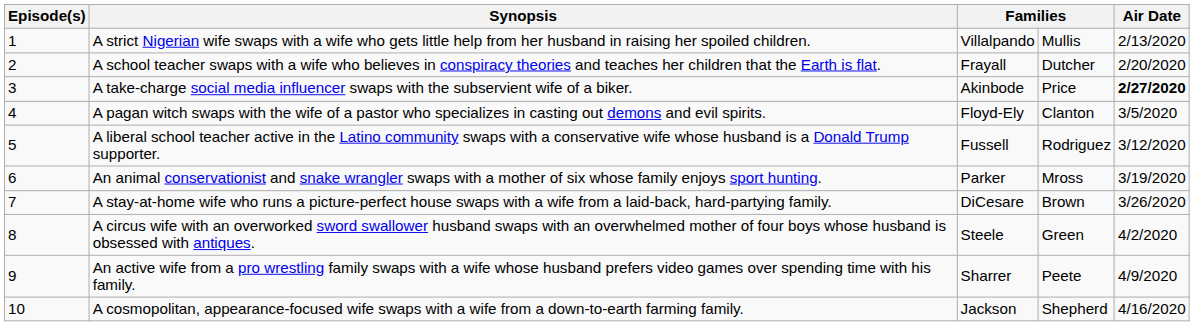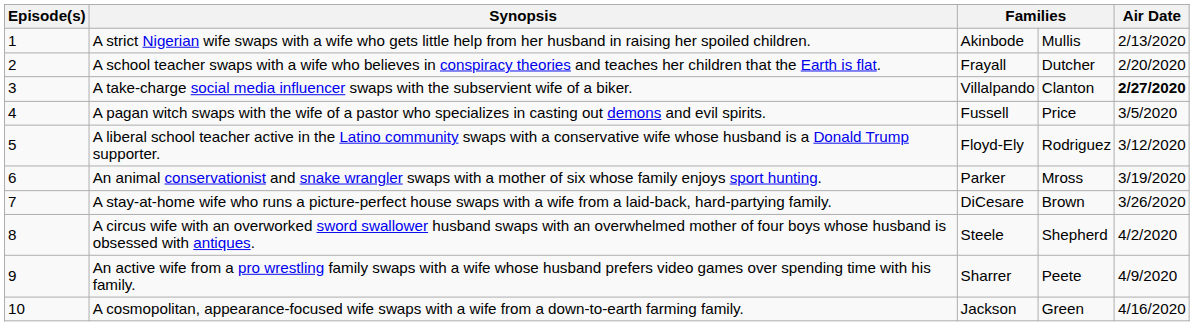(998, 40) Villalpando -> (992, 40) Akinbode
(992, 88) Akinbode -> (998, 88) Villalpando
(1059, 88) Price -> (1068, 88) Clanton
(992, 112) Floyd-Ely -> (985, 112) Fussell
(1068, 112) Clanton -> (1059, 112) Price
(985, 145) Fussell -> (992, 145) Floyd-Ely
(1063, 235) Green -> (1075, 235) Shepherd
(1075, 308) Shepherd -> (1063, 308) Green
